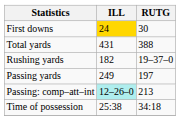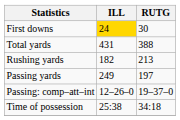(156, 60) 19–37–0 -> (146, 60) 213
(116, 91) paleturquoise background -> (116, 91) no background
(146, 91) 213 -> (156, 91) 19–37–0
